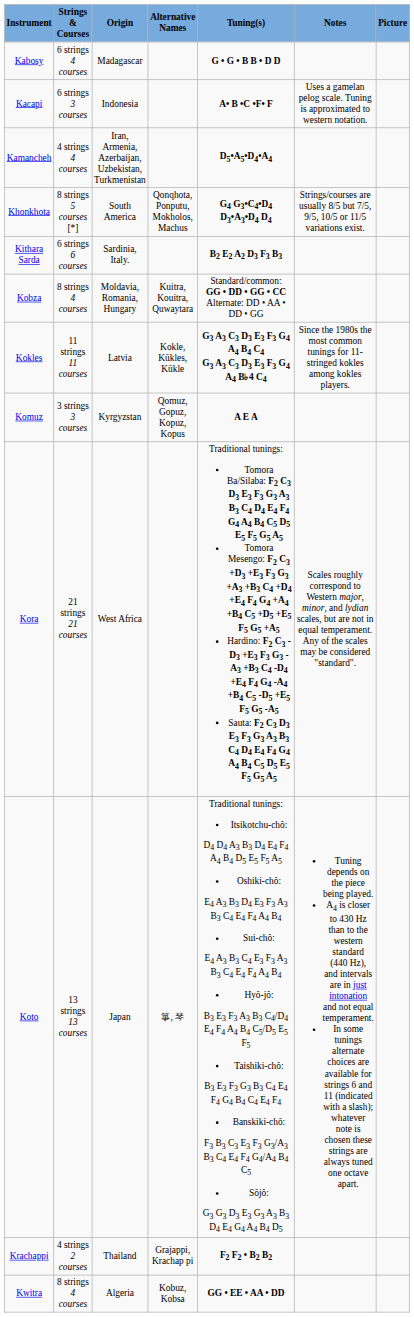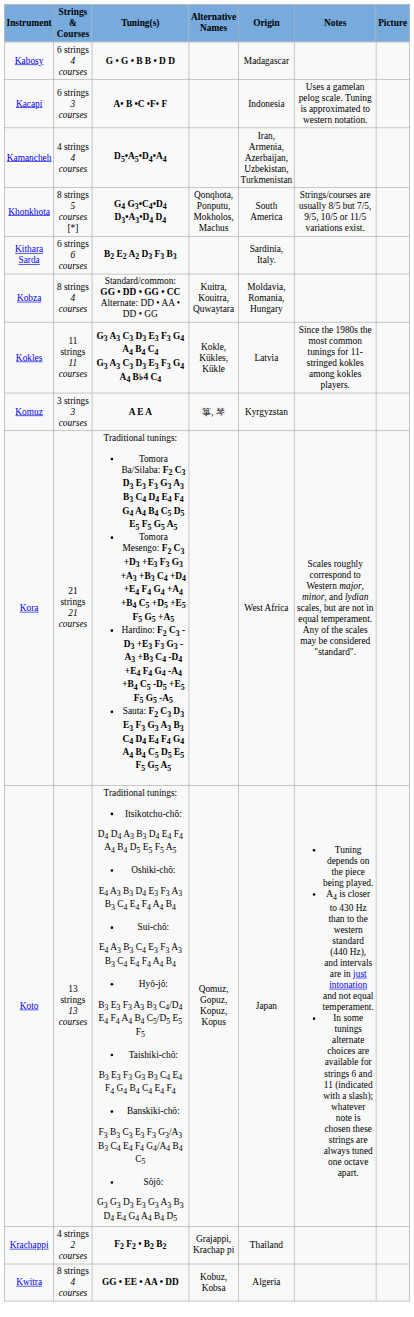columns swapped: (246, 23) <-> (120, 23)
(173, 417) Qomuz, Gopuz, Kopuz, Kopus -> (214, 411) 箏, 琴
(173, 1016) 箏, 琴 -> (214, 1005) Qomuz, Gopuz, Kopuz, Kopus
